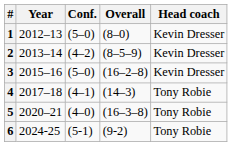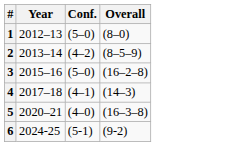- column: (189, 14)
